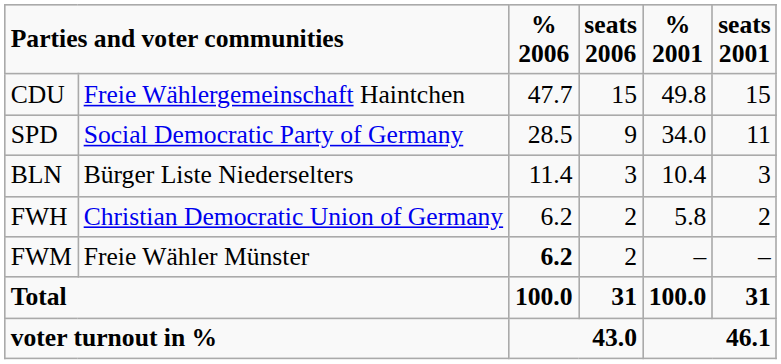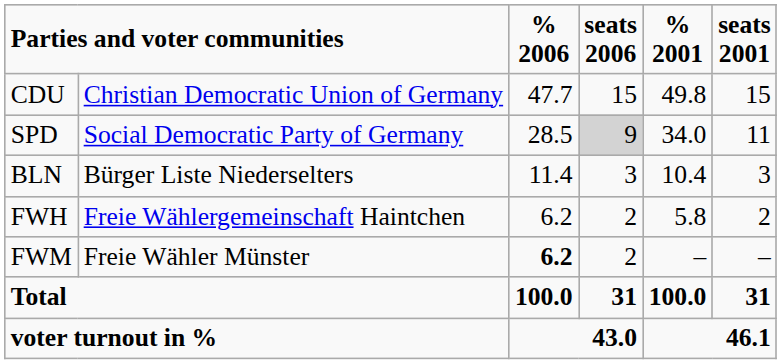(274, 94) Freie Wählergemeinschaft Haintchen -> (293, 94) Christian Democratic Union of Germany
(631, 134) no background -> (631, 134) lightgrey background
(293, 216) Christian Democratic Union of Germany -> (274, 216) Freie Wählergemeinschaft Haintchen
